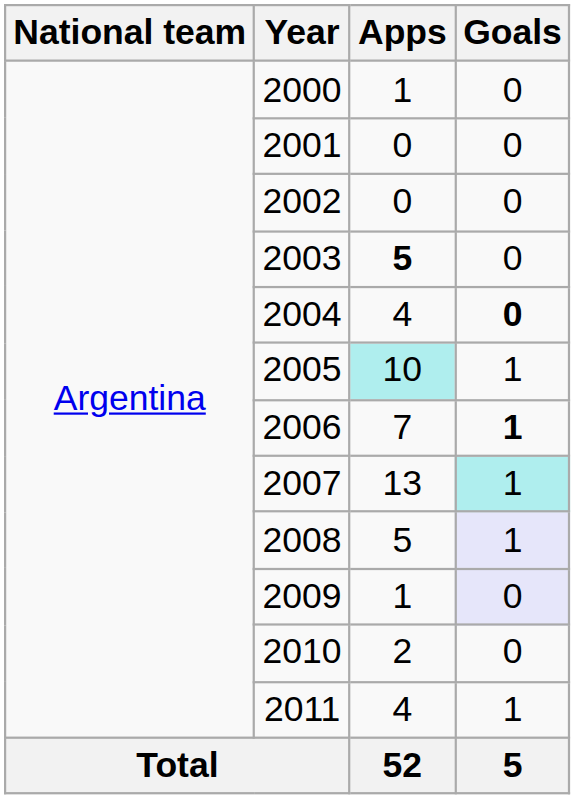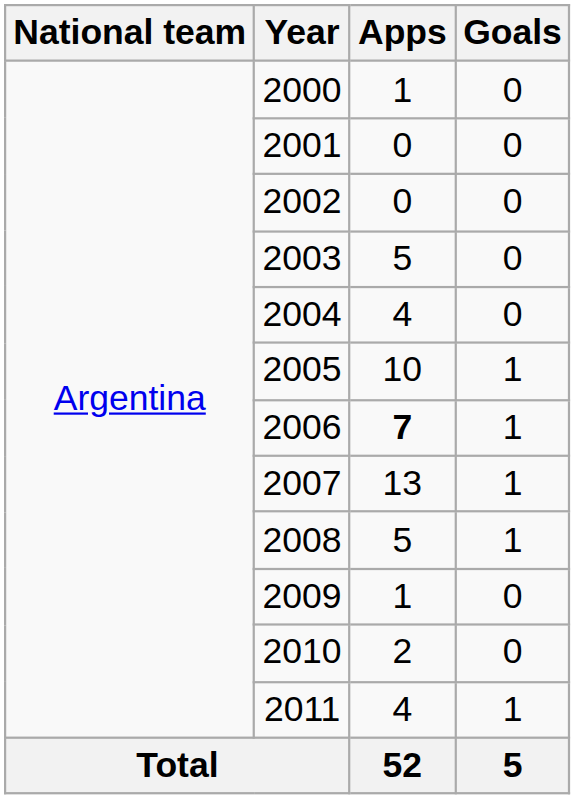(402, 257) bold -> (402, 257) normal
(513, 314) bold -> (513, 314) normal
(402, 370) paleturquoise background -> (402, 370) no background
(402, 426) normal -> (402, 426) bold
(513, 426) bold -> (513, 426) normal
(513, 483) paleturquoise background -> (513, 483) no background
(513, 539) lavender background -> (513, 539) no background
(513, 595) lavender background -> (513, 595) no background
